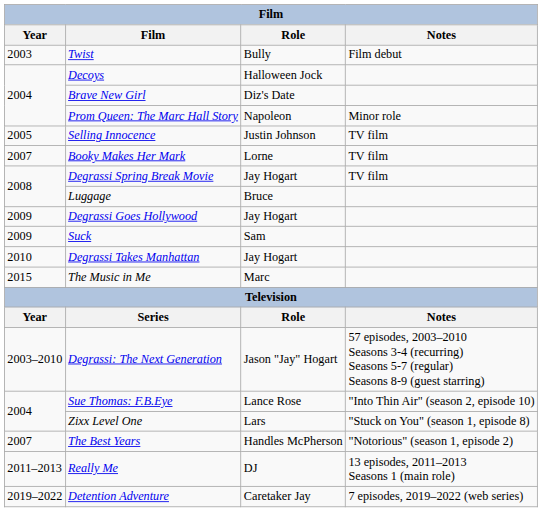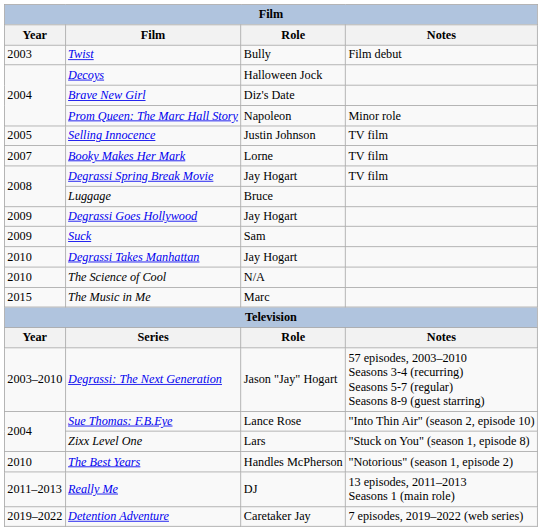+ row: (117, 277)
(20, 441) 2007 -> (20, 462) 2010
